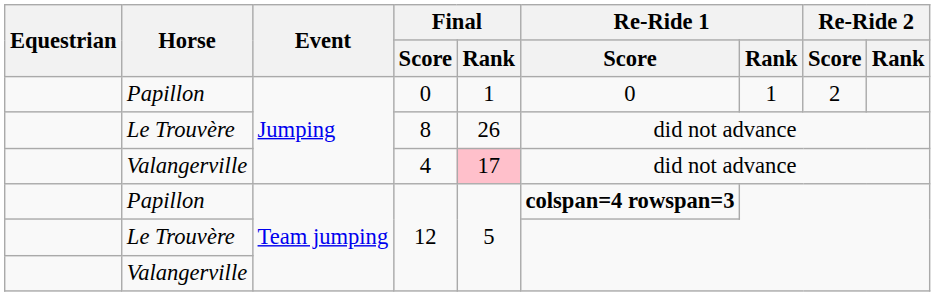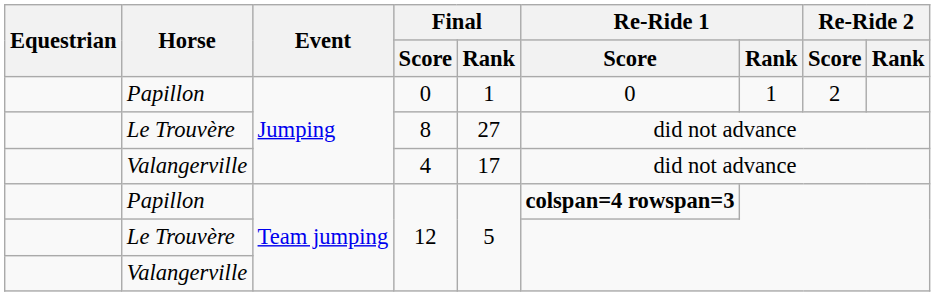(489, 129) 26 -> (489, 129) 27
(489, 165) pink background -> (489, 165) no background
